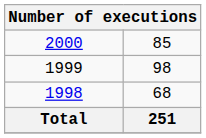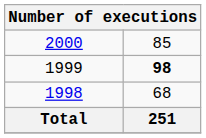(162, 69) normal -> (162, 69) bold
